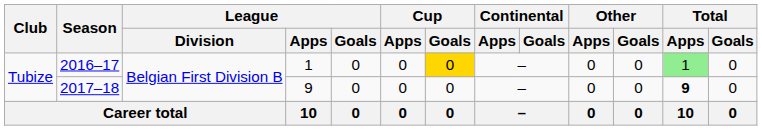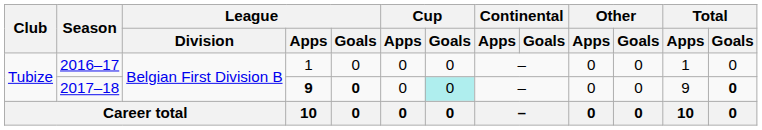(450, 64) gold background -> (450, 64) no background
(686, 64) lightgreen background -> (686, 64) no background
(309, 88) normal -> (309, 88) bold
(356, 88) normal -> (356, 88) bold
(450, 88) no background -> (450, 88) paleturquoise background
(686, 88) bold -> (686, 88) normal
(733, 88) normal -> (733, 88) bold
